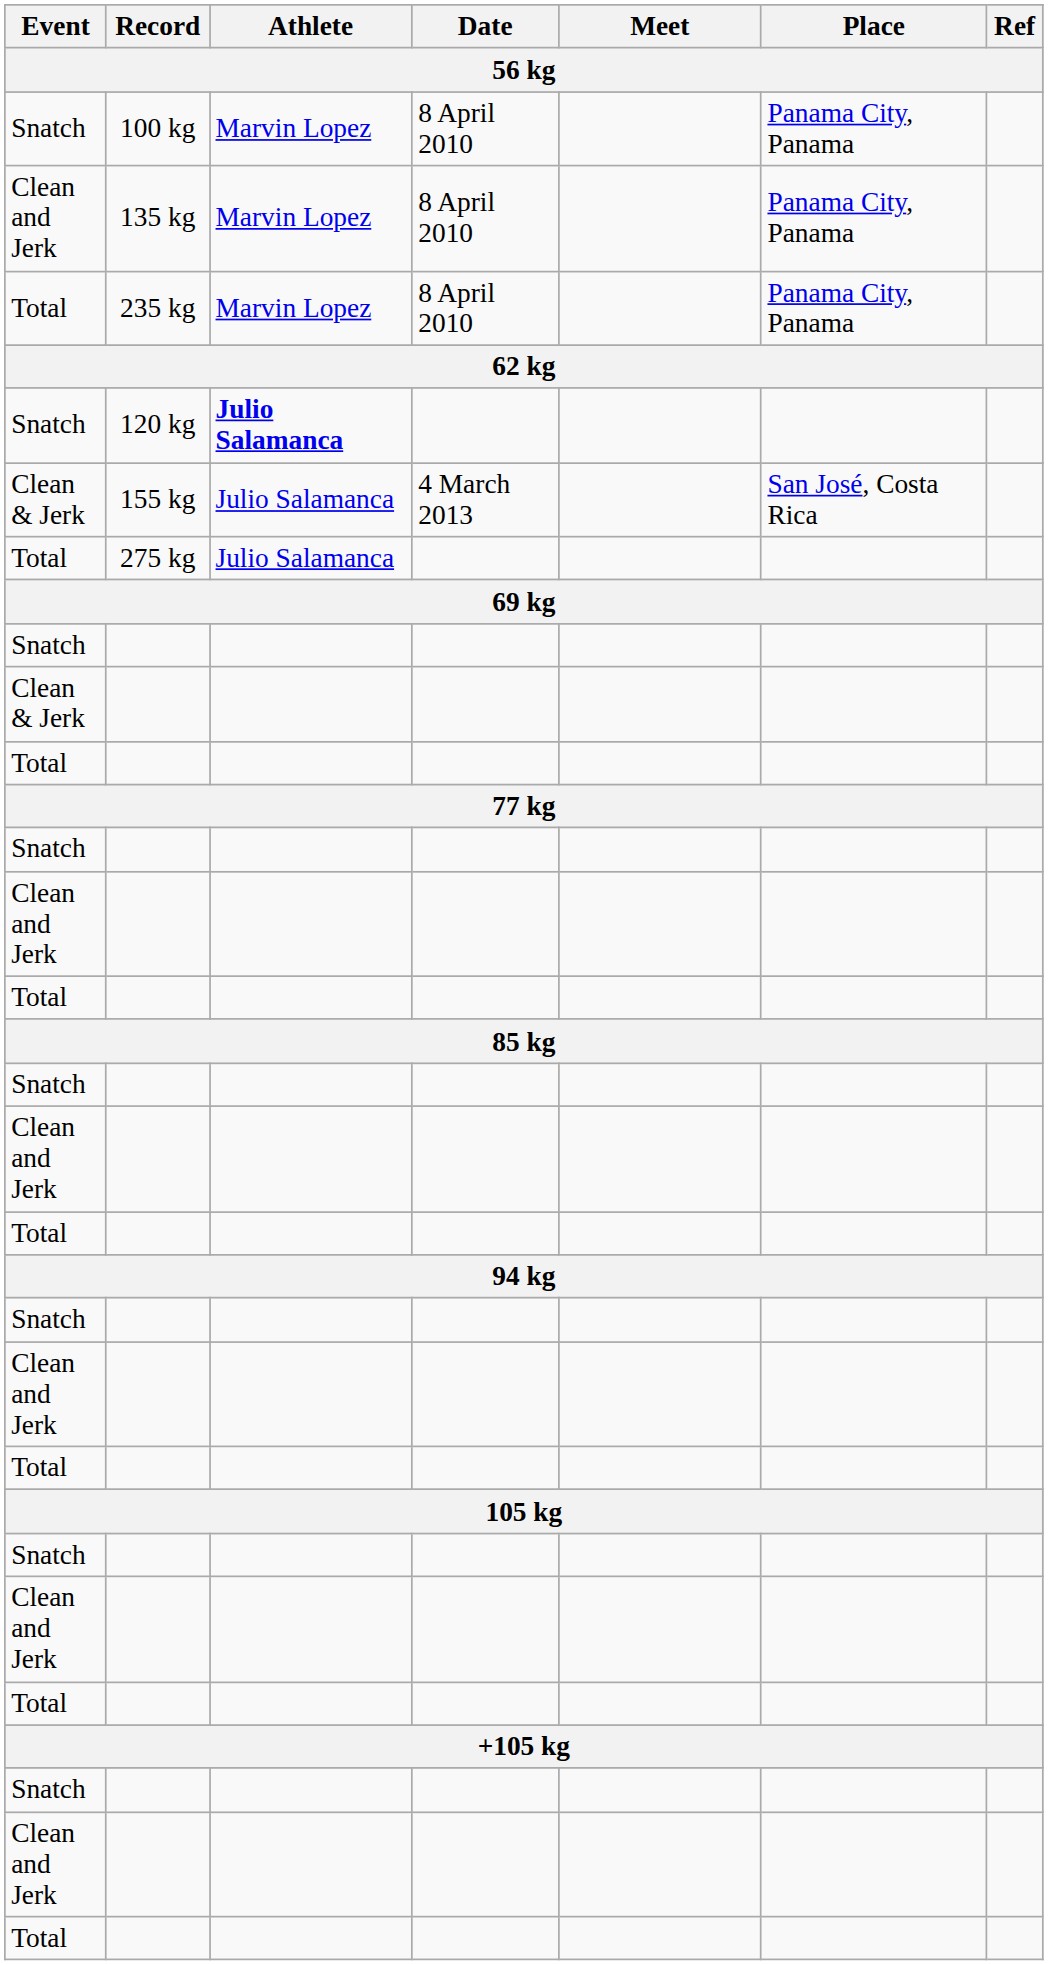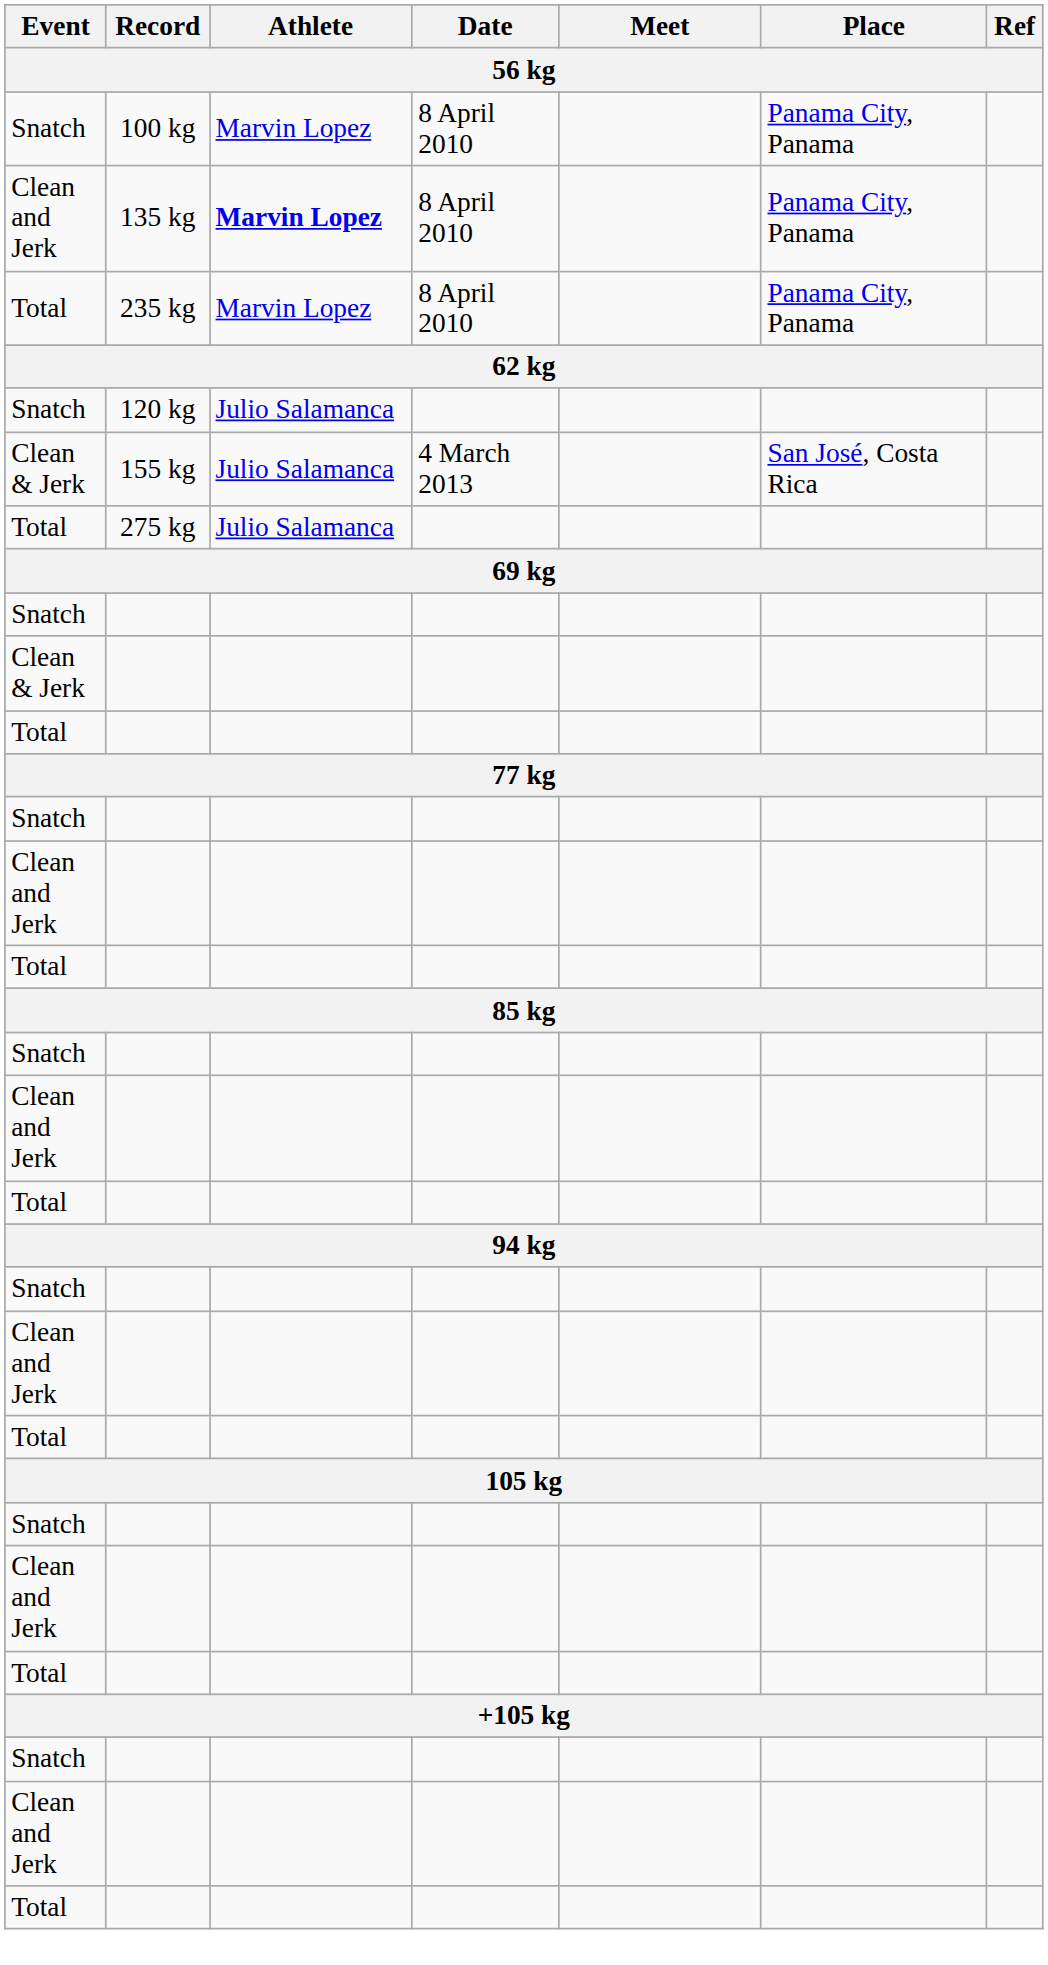(293, 217) normal -> (299, 217) bold
(279, 425) bold -> (305, 409) normal
